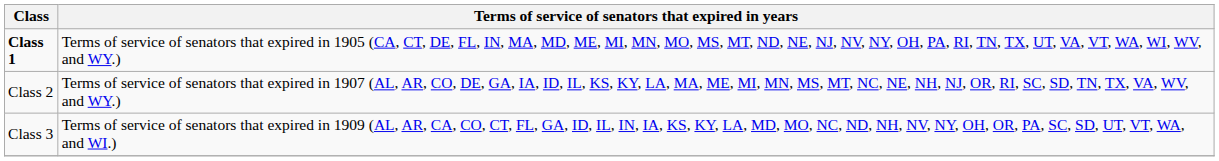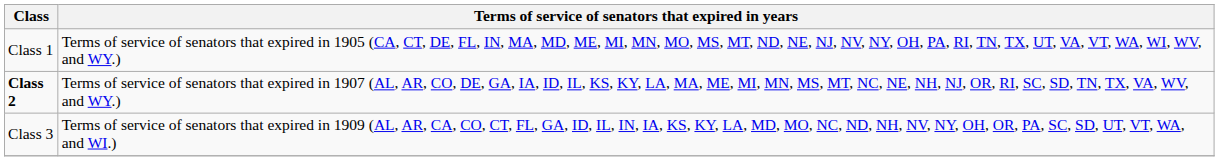(26, 50) bold -> (31, 50) normal
(31, 92) normal -> (26, 92) bold
